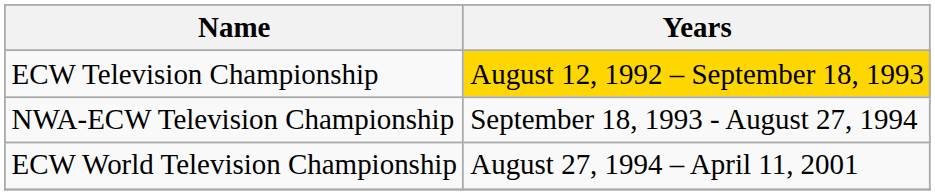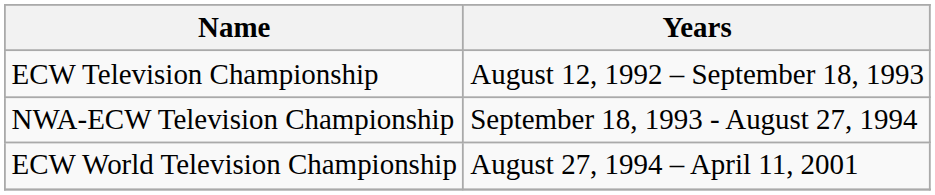(697, 73) gold background -> (697, 73) no background
